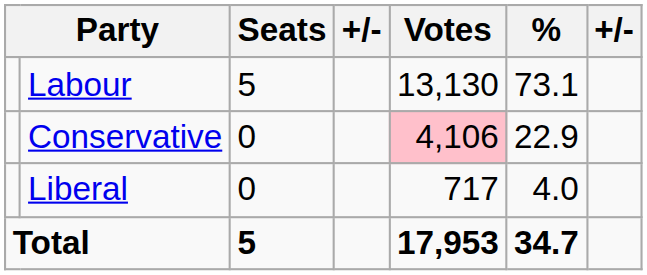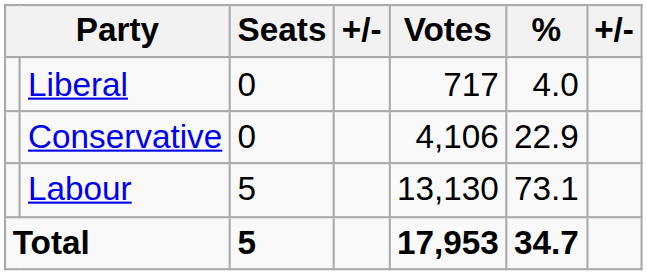rows swapped: (80, 83) <-> (78, 189)
(457, 136) pink background -> (457, 136) no background
